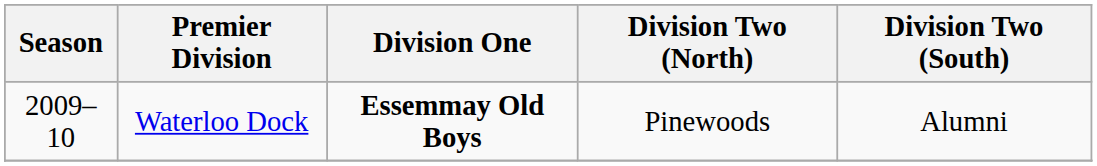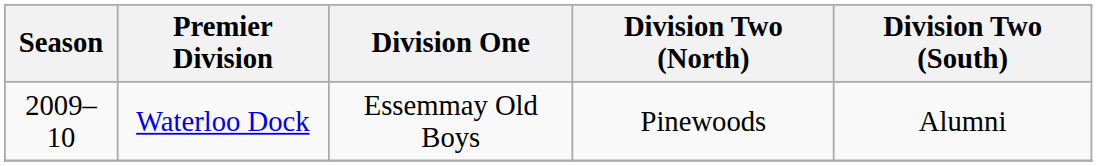(452, 120) bold -> (451, 120) normal
